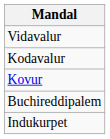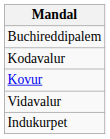(34, 36) Vidavalur -> (54, 36) Buchireddipalem
(54, 101) Buchireddipalem -> (34, 101) Vidavalur
